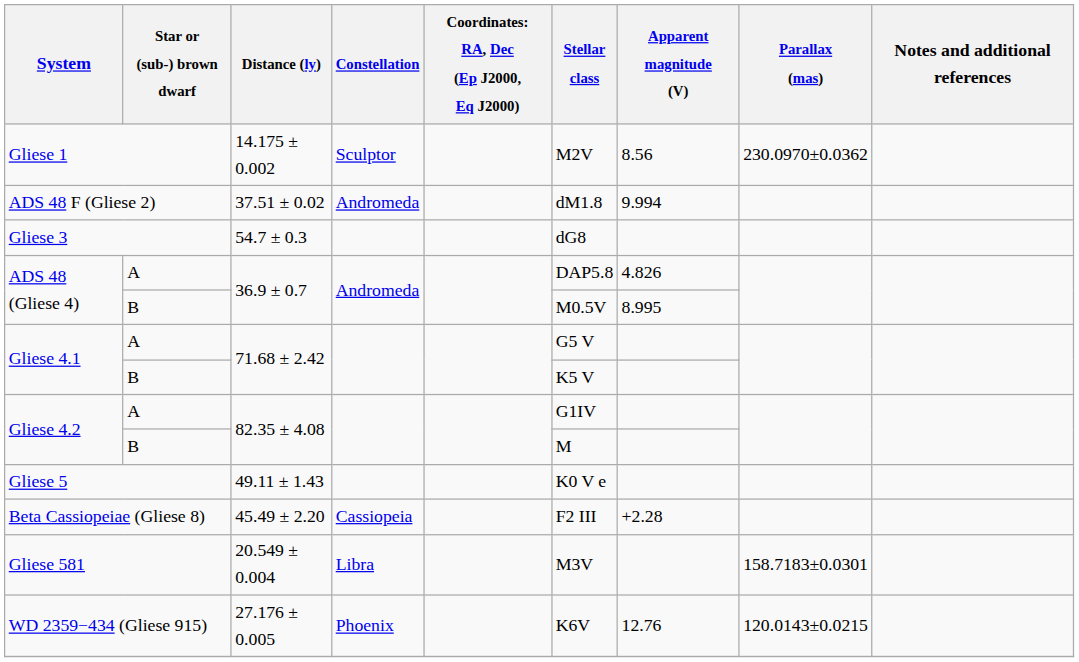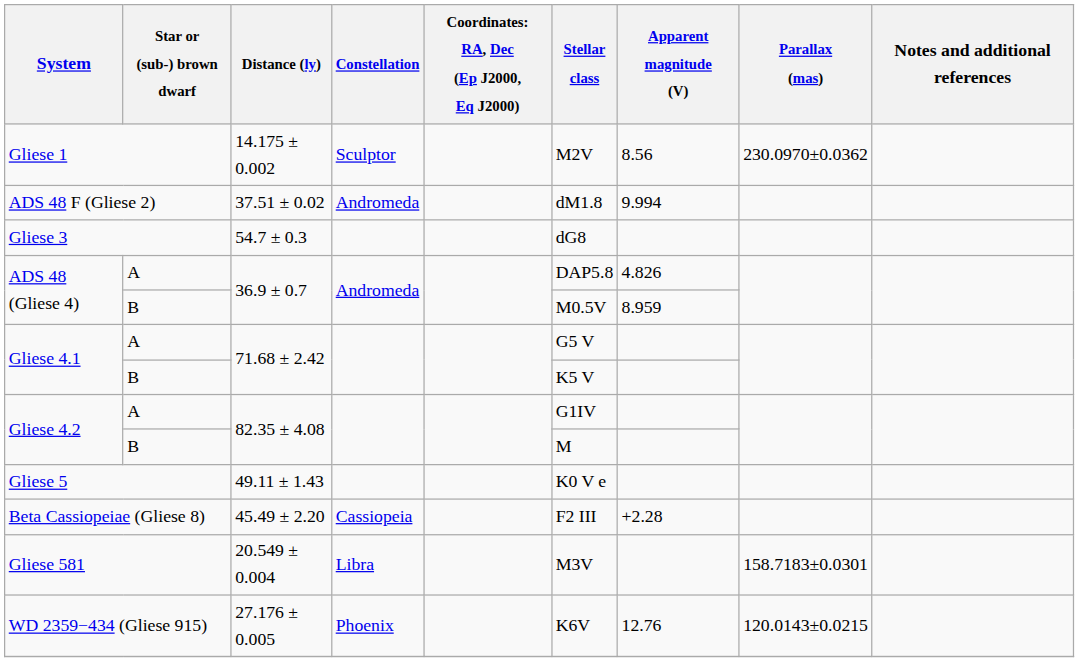(641, 307) 8.995 -> (641, 307) 8.959
